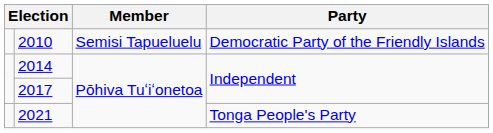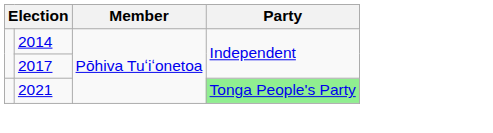- row: (35, 41)
(283, 115) no background -> (283, 90) lightgreen background
